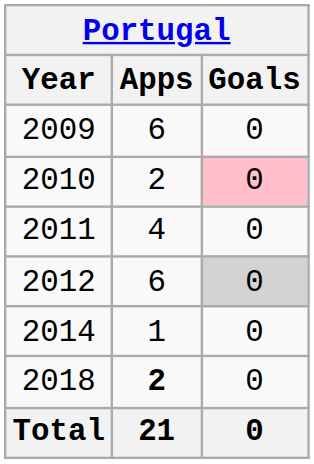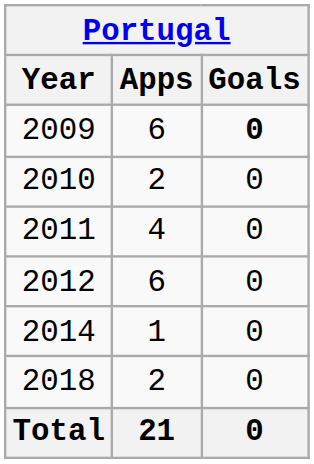(255, 131) normal -> (255, 131) bold
(255, 181) pink background -> (255, 181) no background
(255, 281) lightgrey background -> (255, 281) no background
(157, 382) bold -> (157, 382) normal
